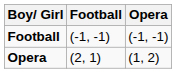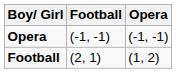(34, 36) Football -> (27, 36) Opera
(27, 57) Opera -> (34, 57) Football
